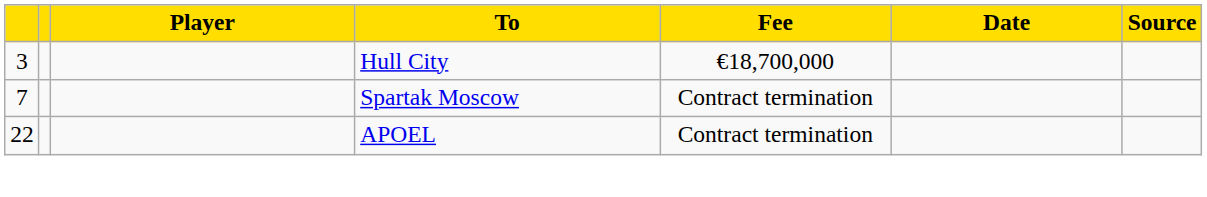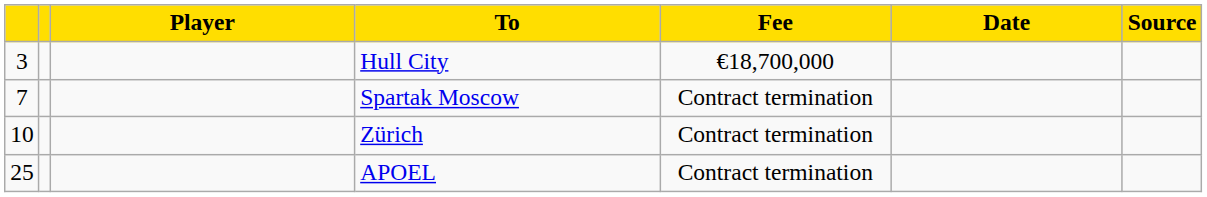+ row: (392, 135)
(22, 135) 22 -> (22, 172) 25
